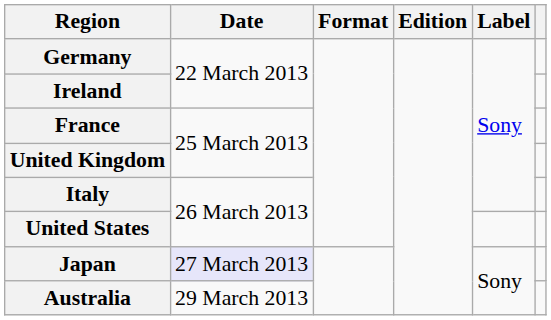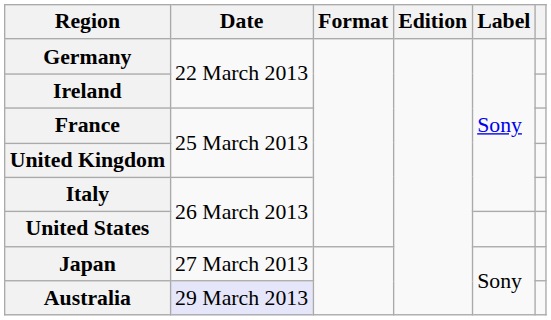(242, 263) lavender background -> (242, 263) no background
(242, 297) no background -> (242, 297) lavender background
